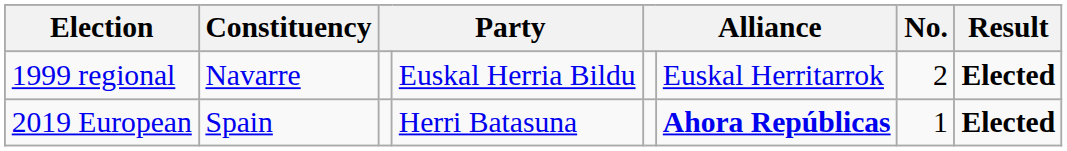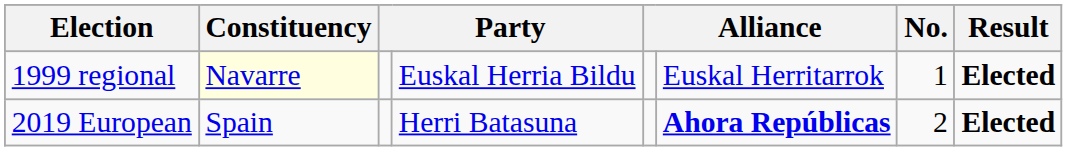(253, 74) no background -> (253, 74) lightyellow background
(940, 74) 2 -> (940, 74) 1
(940, 121) 1 -> (940, 121) 2
